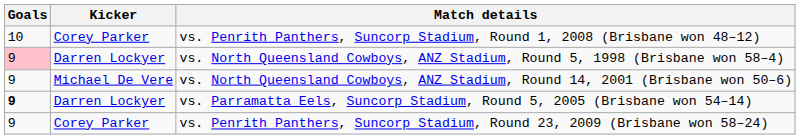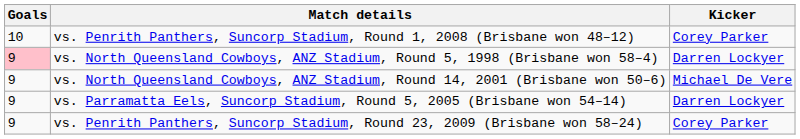columns swapped: (113, 15) <-> (486, 15)
(12, 102) bold -> (12, 102) normal
